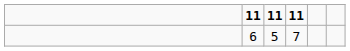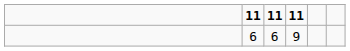(275, 36) 5 -> (275, 36) 6
(296, 36) 7 -> (296, 36) 9
